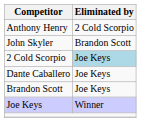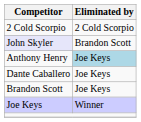(37, 27) Anthony Henry -> (36, 27) 2 Cold Scorpio
(30, 43) no background -> (30, 43) lavender background
(36, 58) 2 Cold Scorpio -> (37, 58) Anthony Henry
